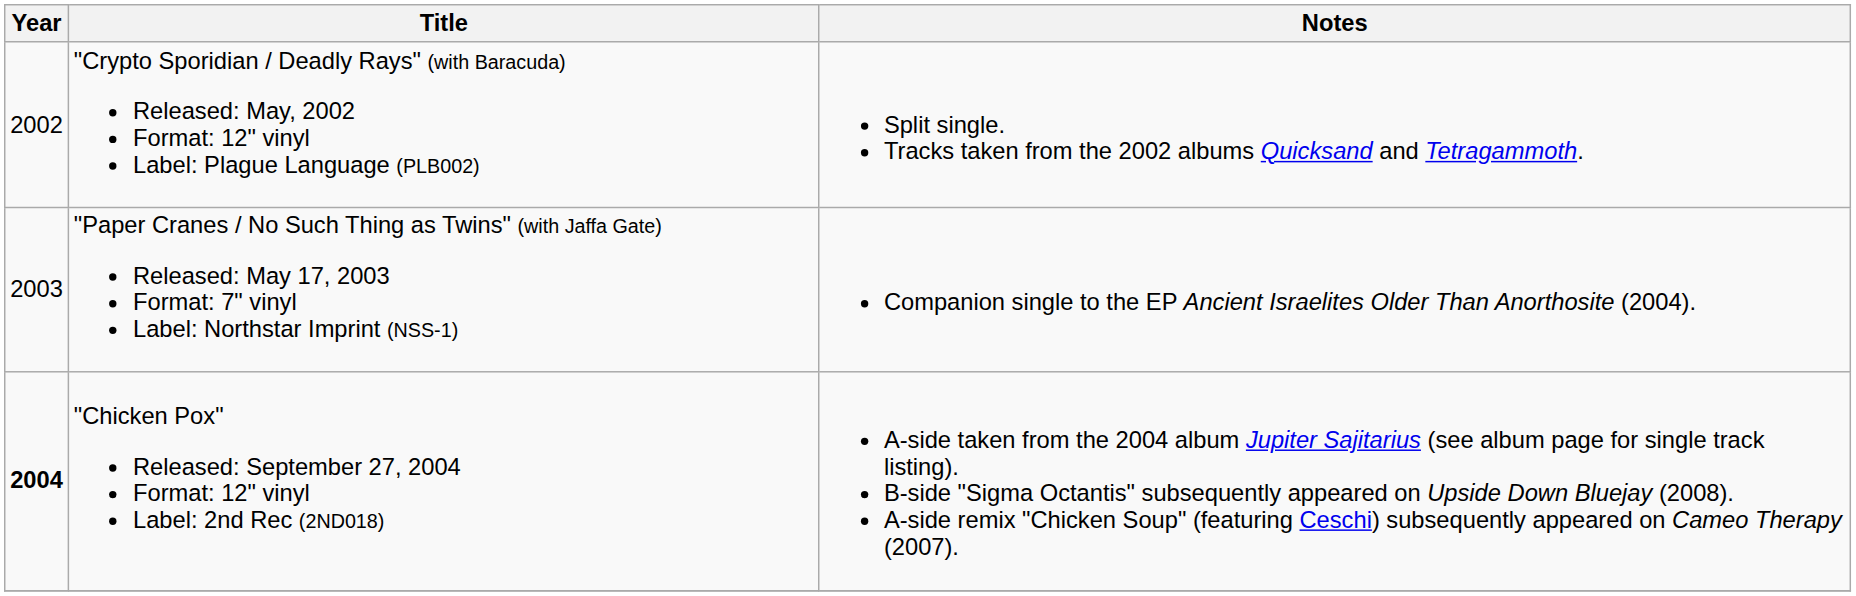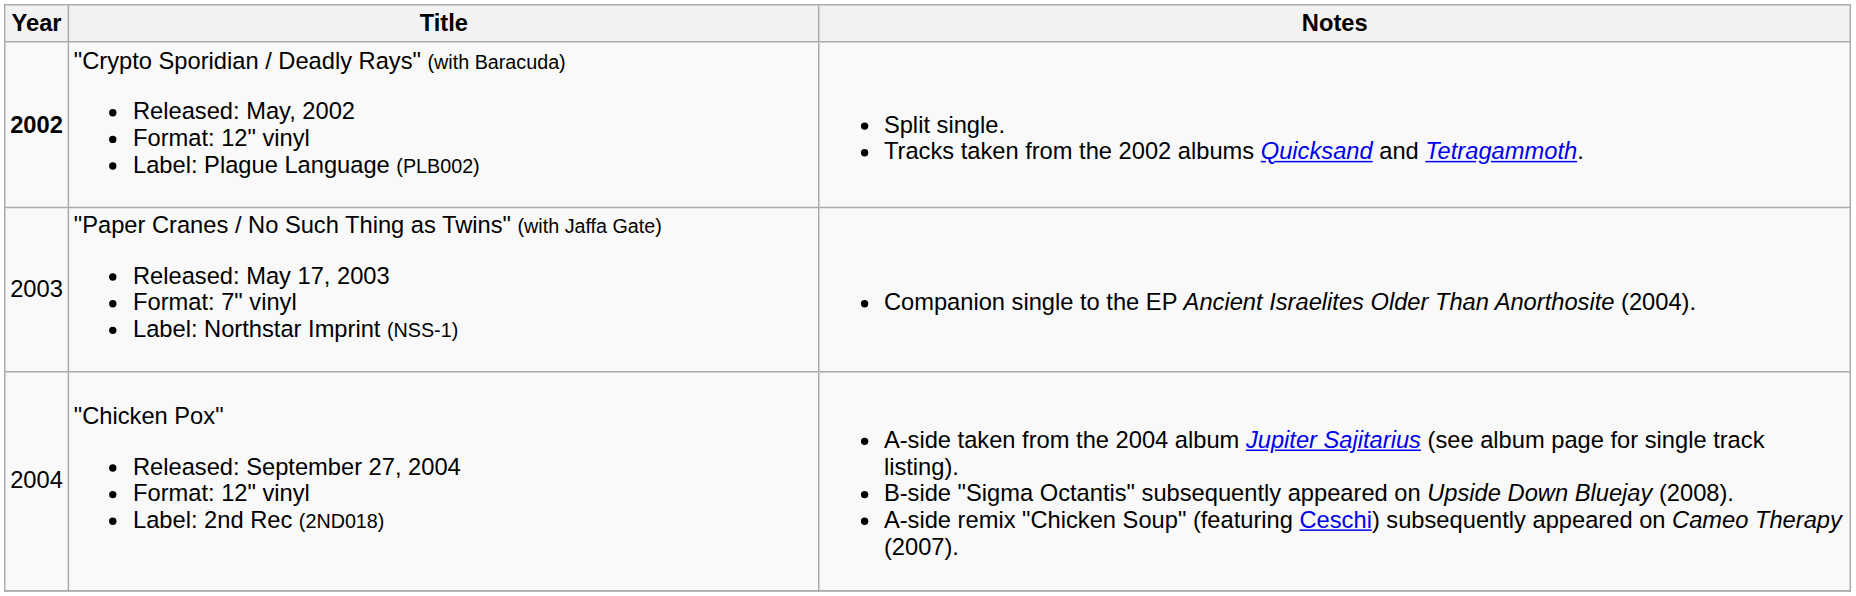(37, 124) normal -> (37, 124) bold
(37, 480) bold -> (37, 480) normal
